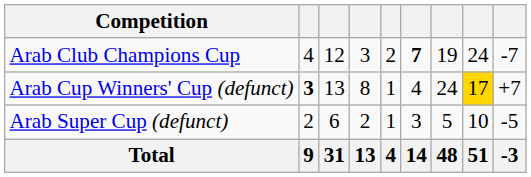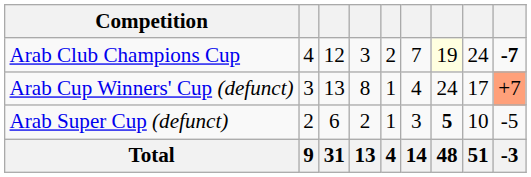(416, 54) bold -> (416, 54) normal
(447, 54) no background -> (447, 54) lightyellow background
(509, 54) normal -> (509, 54) bold
(309, 88) bold -> (309, 88) normal
(478, 88) gold background -> (478, 88) no background
(509, 88) no background -> (509, 88) lightsalmon background
(447, 121) normal -> (447, 121) bold
